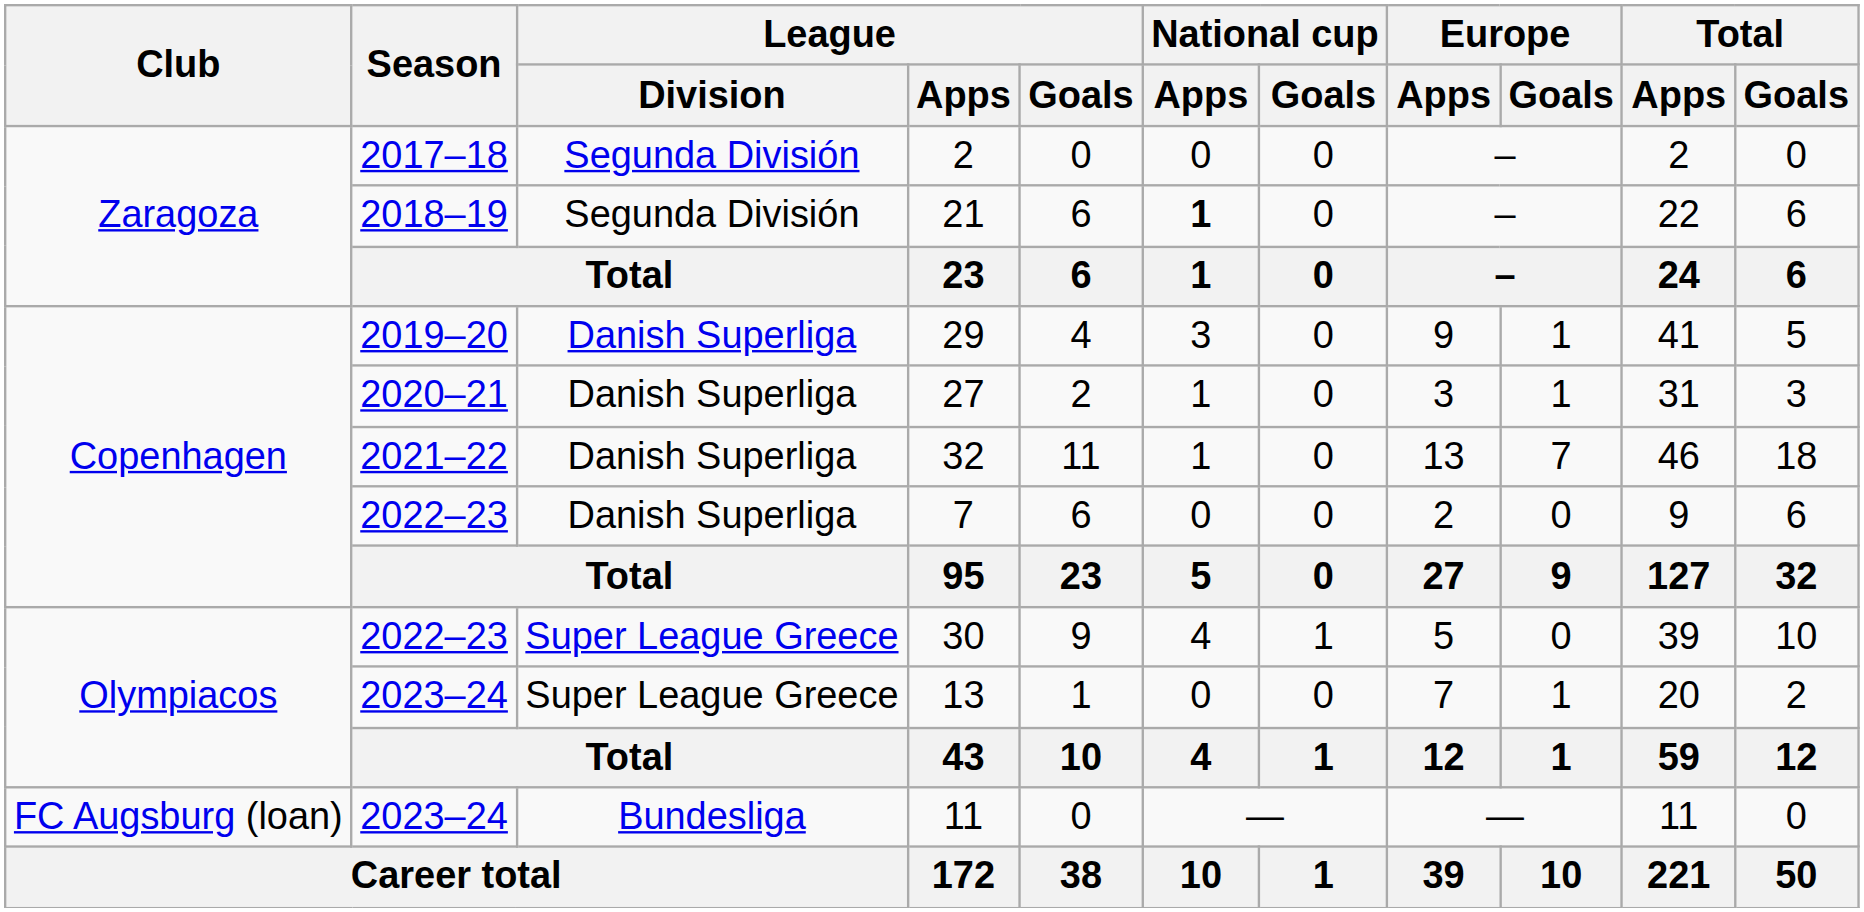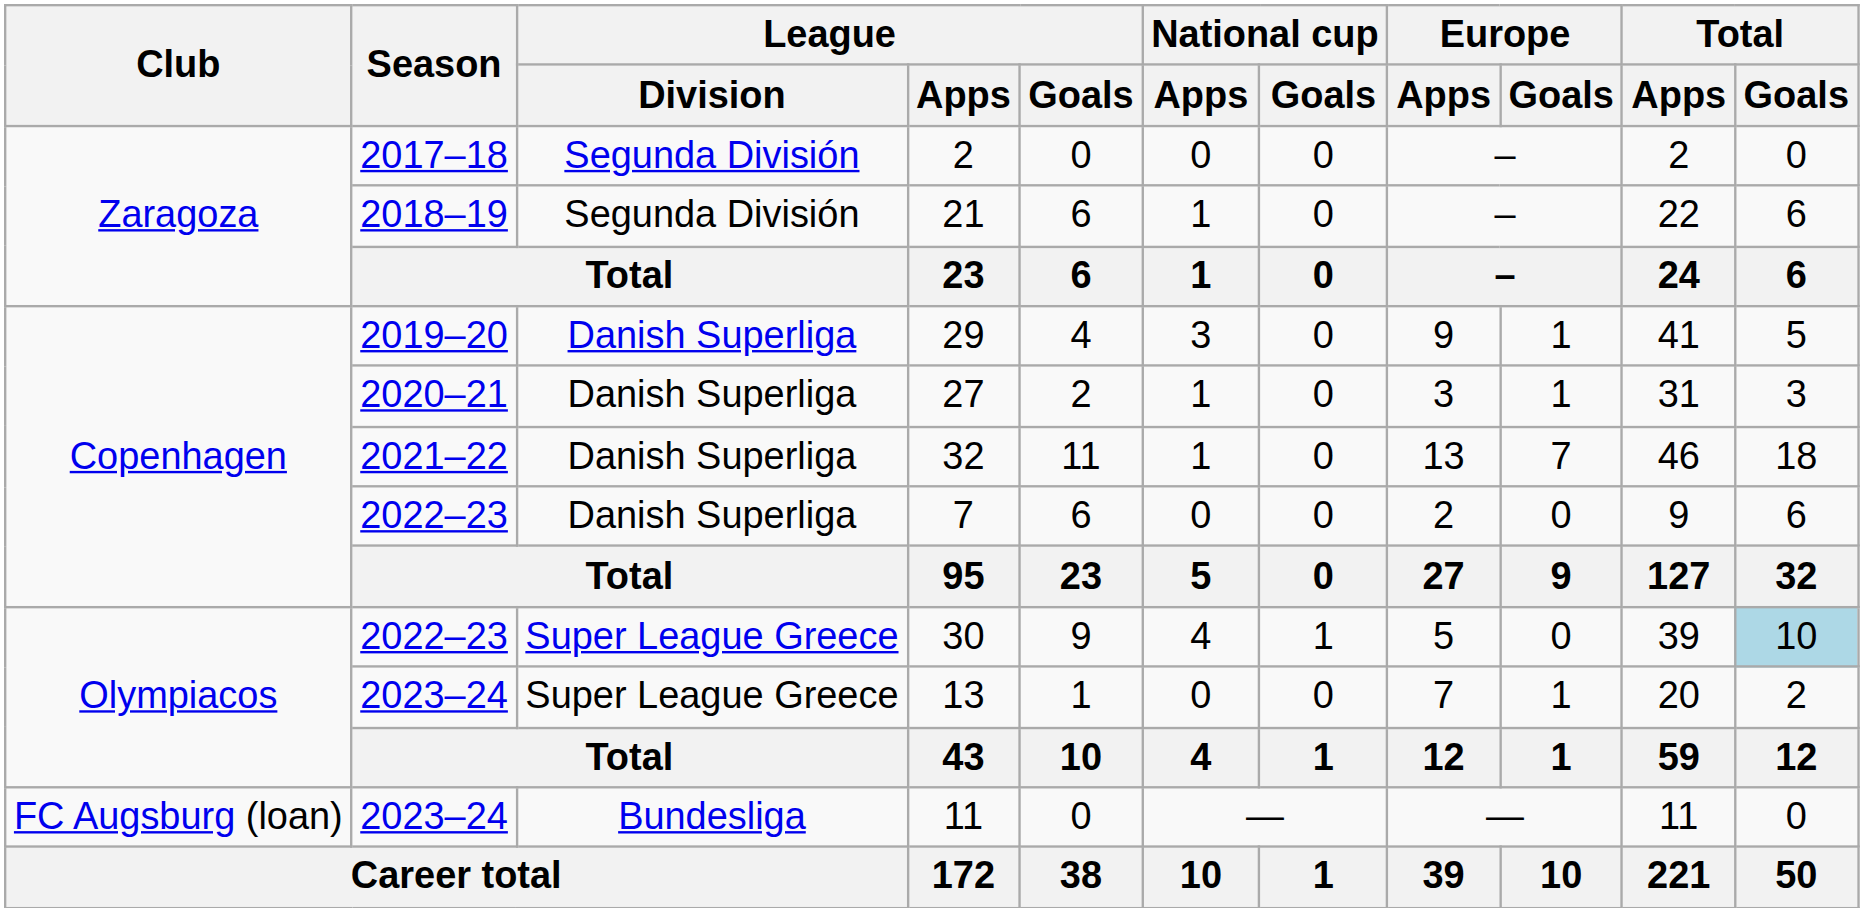(1201, 214) bold -> (1201, 214) normal
(1796, 635) no background -> (1796, 635) lightblue background
